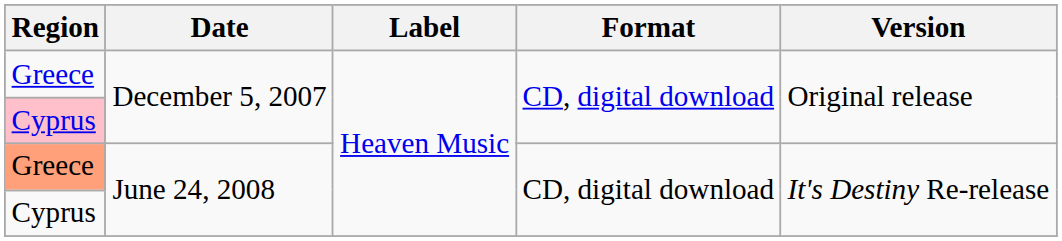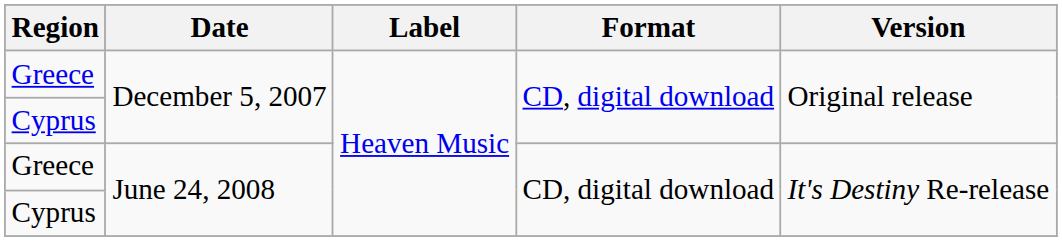(54, 119) pink background -> (54, 119) no background
(53, 166) lightsalmon background -> (53, 166) no background
